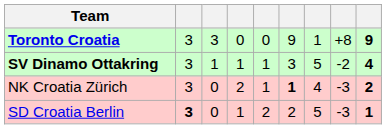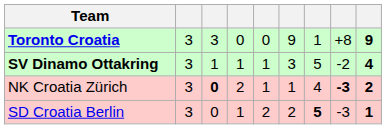(215, 87) normal -> (215, 87) bold
(292, 87) bold -> (292, 87) normal
(343, 87) normal -> (343, 87) bold
(189, 111) bold -> (189, 111) normal
(317, 111) normal -> (317, 111) bold
